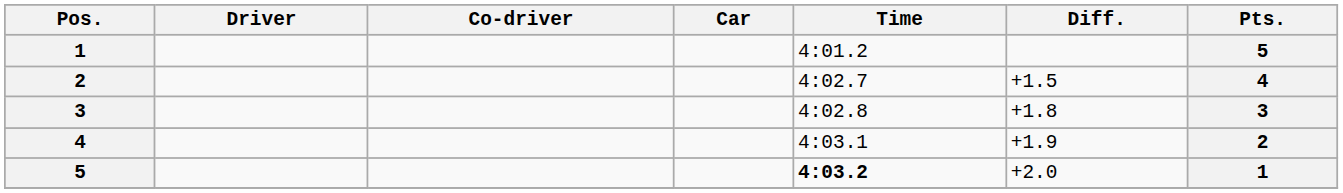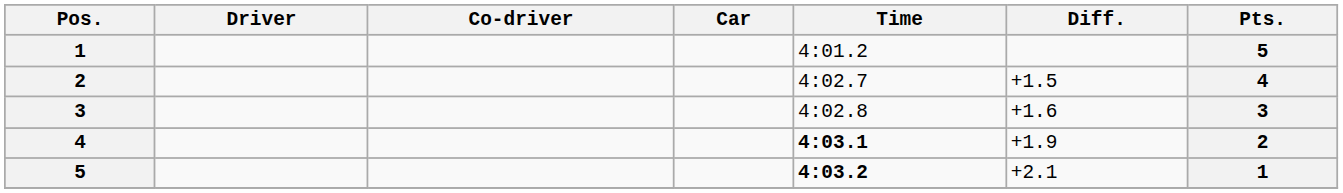(1034, 112) +1.8 -> (1034, 112) +1.6
(833, 143) normal -> (833, 143) bold
(1034, 173) +2.0 -> (1034, 173) +2.1
